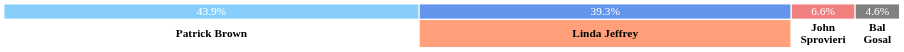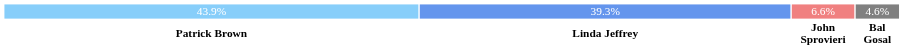(605, 33) lightsalmon background -> (605, 33) no background
